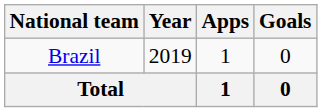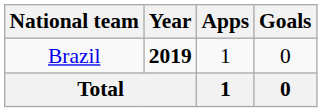(170, 55) normal -> (170, 55) bold
